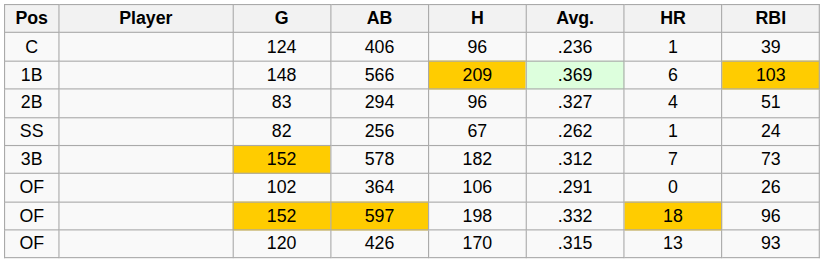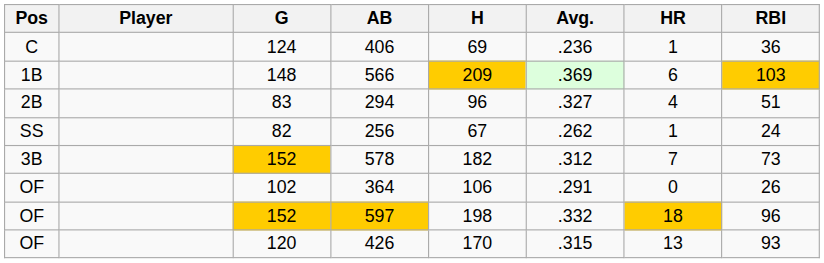(477, 46) 96 -> (477, 46) 69
(771, 46) 39 -> (771, 46) 36
